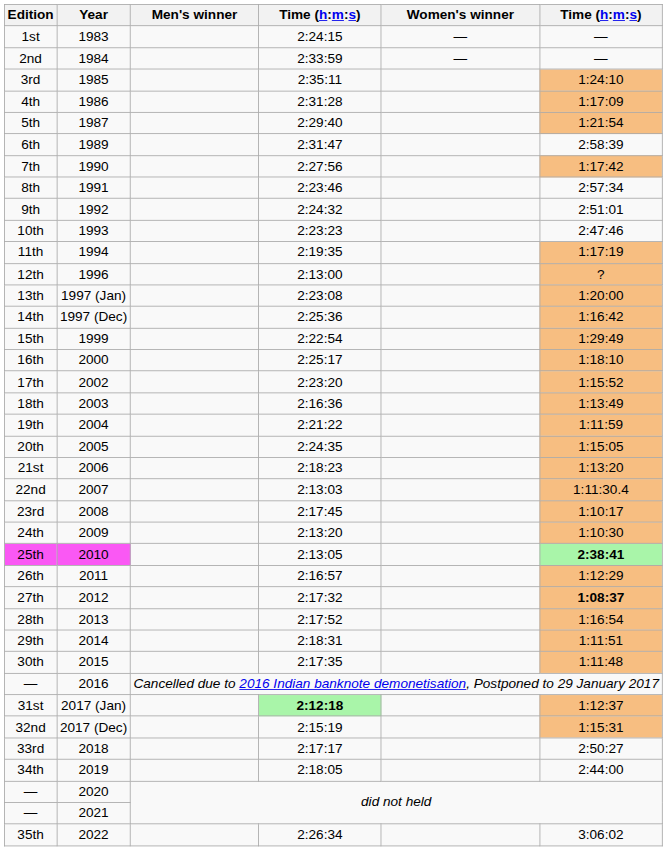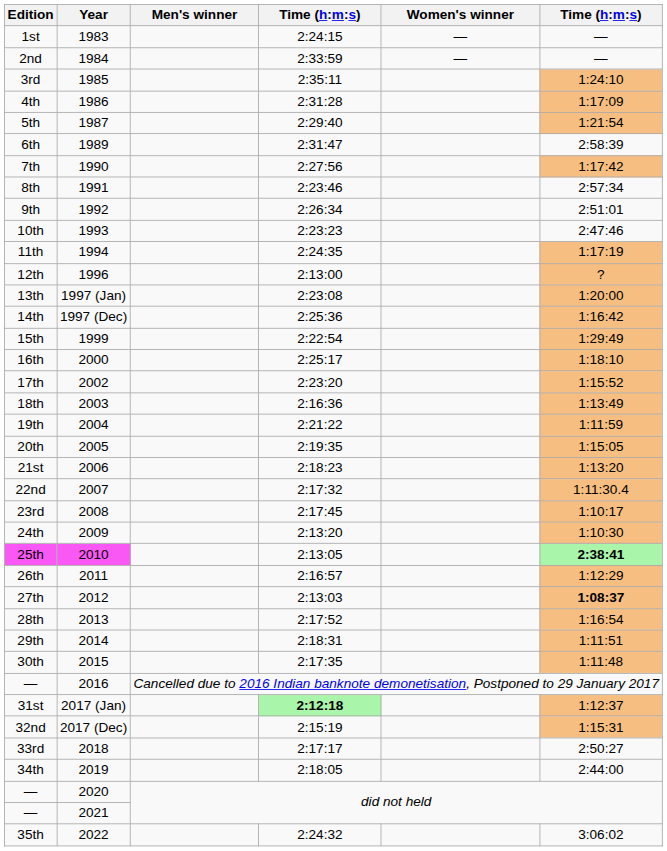(320, 209) 2:24:32 -> (320, 209) 2:26:34
(320, 252) 2:19:35 -> (320, 252) 2:24:35
(320, 446) 2:24:35 -> (320, 446) 2:19:35
(320, 489) 2:13:03 -> (320, 489) 2:17:32
(320, 597) 2:17:32 -> (320, 597) 2:13:03
(320, 834) 2:26:34 -> (320, 834) 2:24:32
